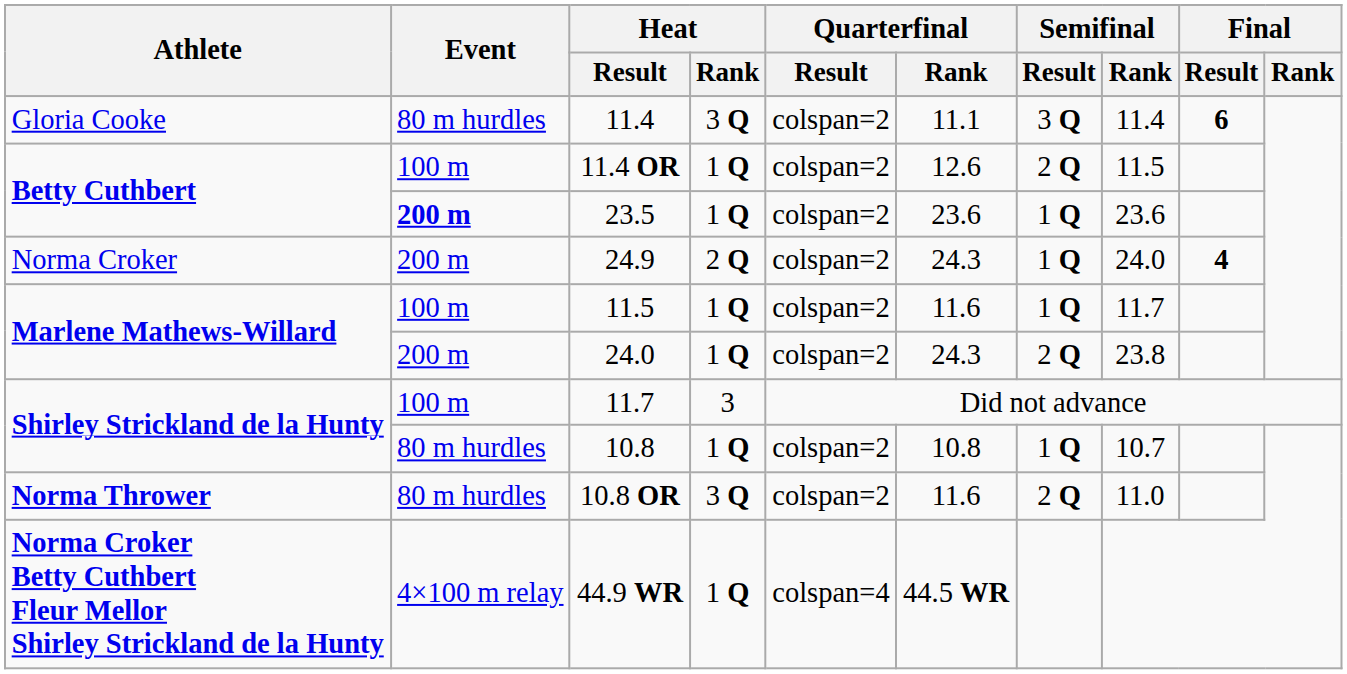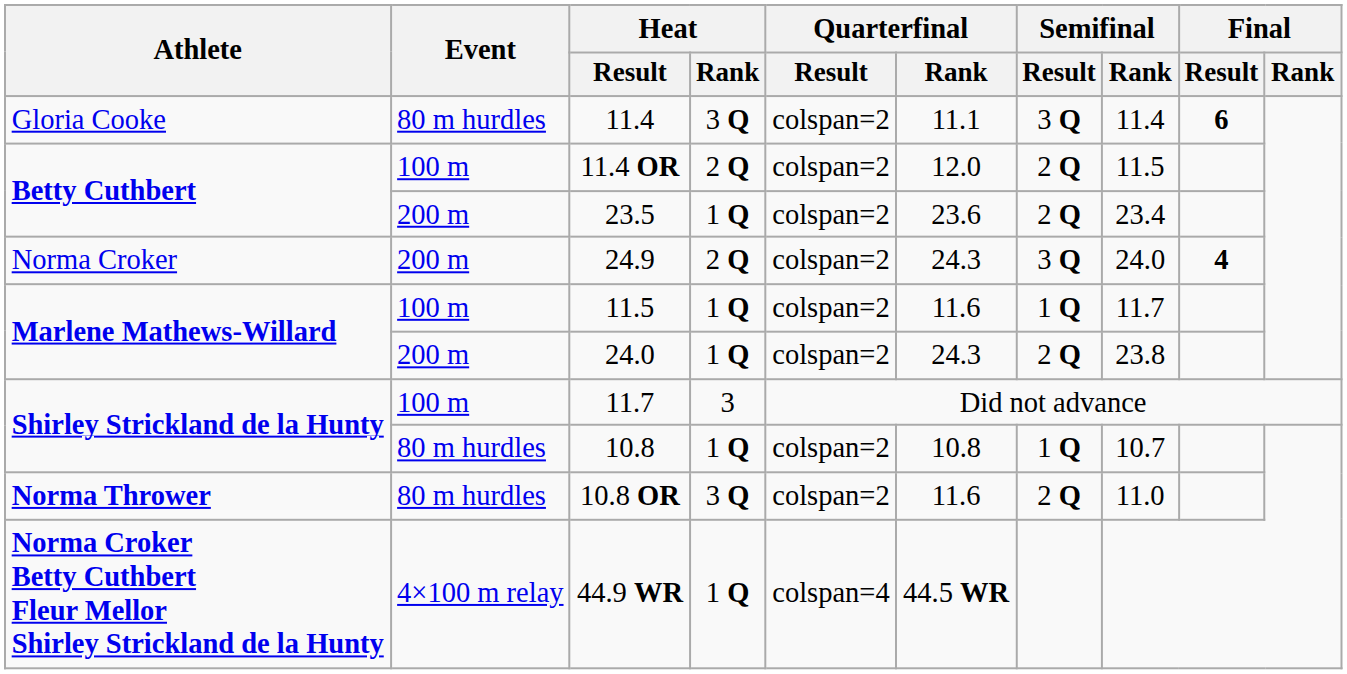(728, 166) 1 Q -> (728, 166) 2 Q
(956, 166) 12.6 -> (956, 166) 12.0
(434, 213) bold -> (433, 213) normal
(1059, 213) 1 Q -> (1059, 213) 2 Q
(1140, 213) 23.6 -> (1140, 213) 23.4
(1059, 260) 1 Q -> (1059, 260) 3 Q
